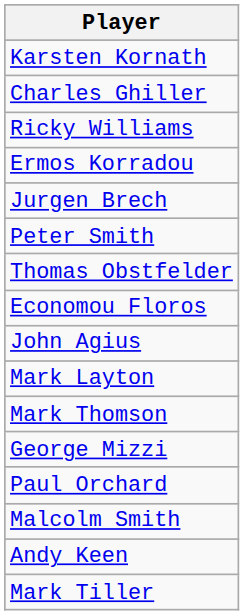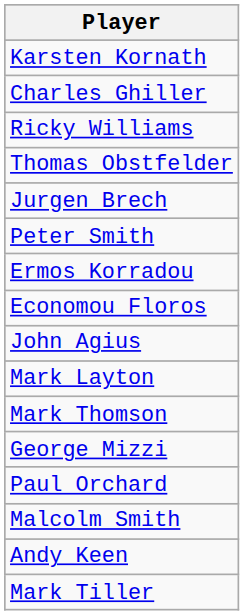(102, 165) Ermos Korradou -> (121, 165) Thomas Obstfelder
(121, 272) Thomas Obstfelder -> (102, 272) Ermos Korradou
